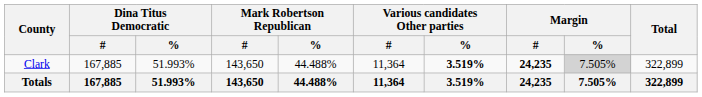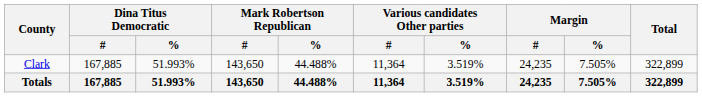(465, 63) bold -> (465, 63) normal
(536, 63) bold -> (536, 63) normal
(598, 63) lightgrey background -> (598, 63) no background
